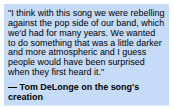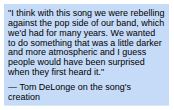(74, 92) bold -> (69, 92) normal
